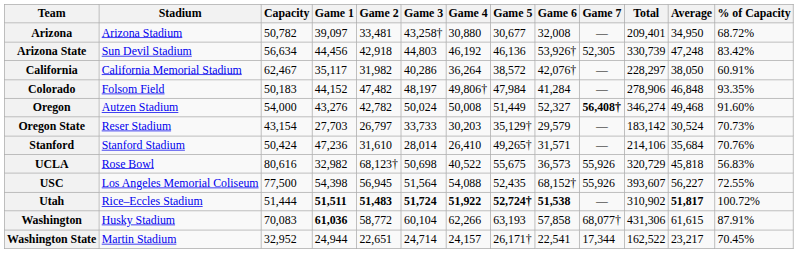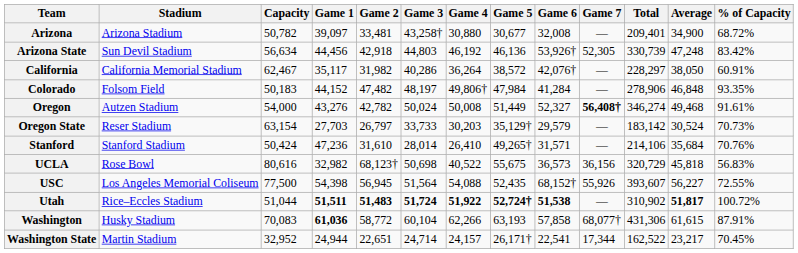(687, 32) 34,950 -> (687, 32) 34,900
(736, 107) 91.60% -> (736, 107) 91.61%
(280, 126) 43,154 -> (280, 126) 63,154
(599, 164) 55,926 -> (599, 164) 36,156
(280, 201) 51,444 -> (280, 201) 51,044
